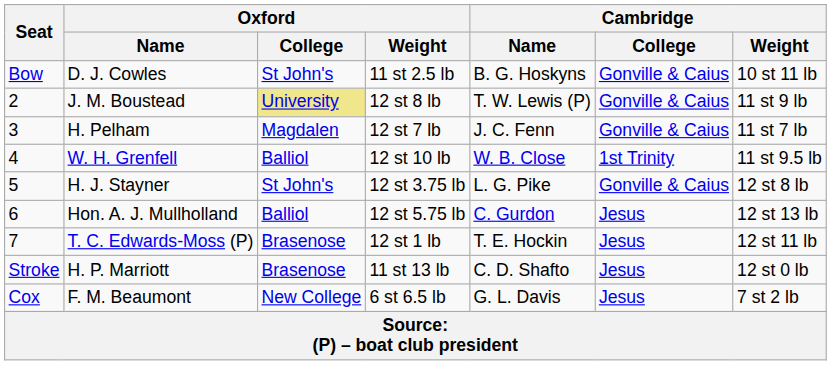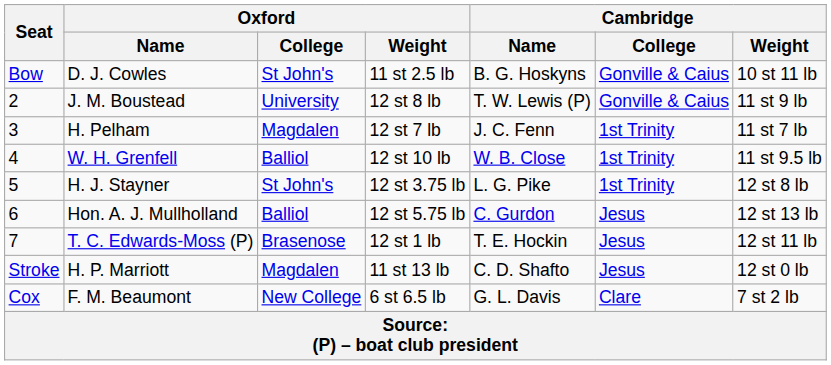(300, 102) khaki background -> (300, 102) no background
(664, 130) Gonville & Caius -> (637, 130) 1st Trinity
(664, 185) Gonville & Caius -> (637, 185) 1st Trinity
(304, 269) Brasenose -> (300, 269) Magdalen
(622, 297) Jesus -> (620, 297) Clare
